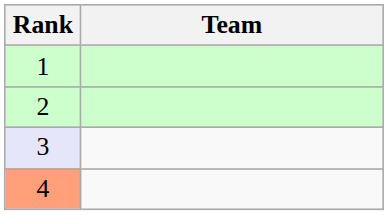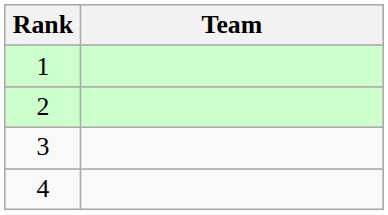(43, 147) lavender background -> (43, 147) no background
(43, 188) lightsalmon background -> (43, 188) no background
